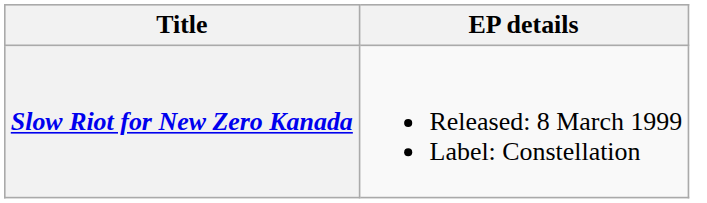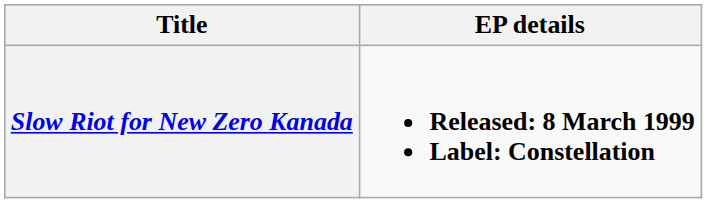(524, 136) normal -> (530, 136) bold
